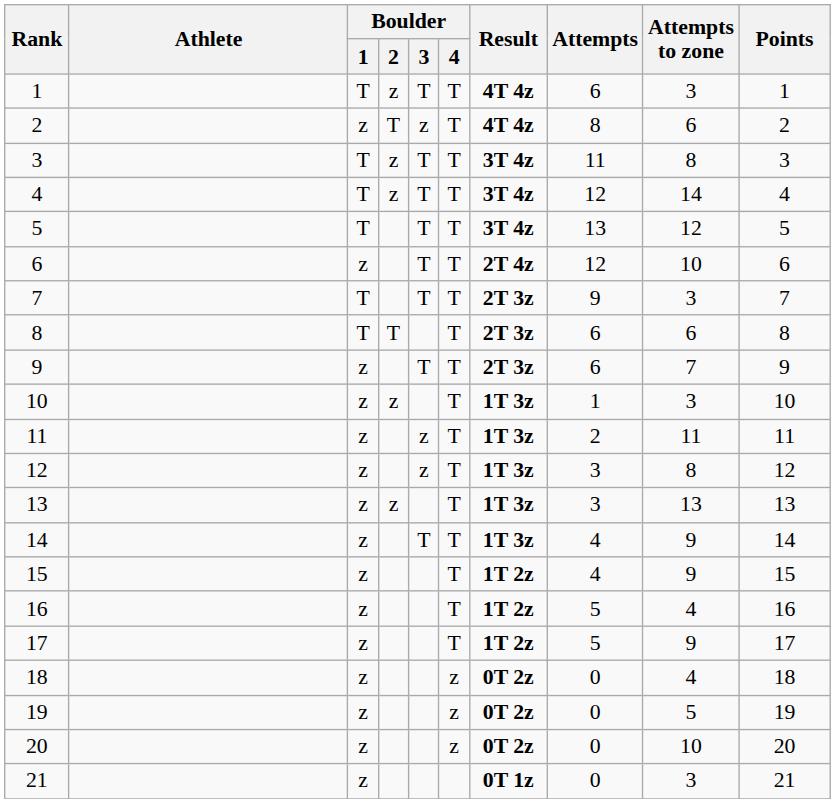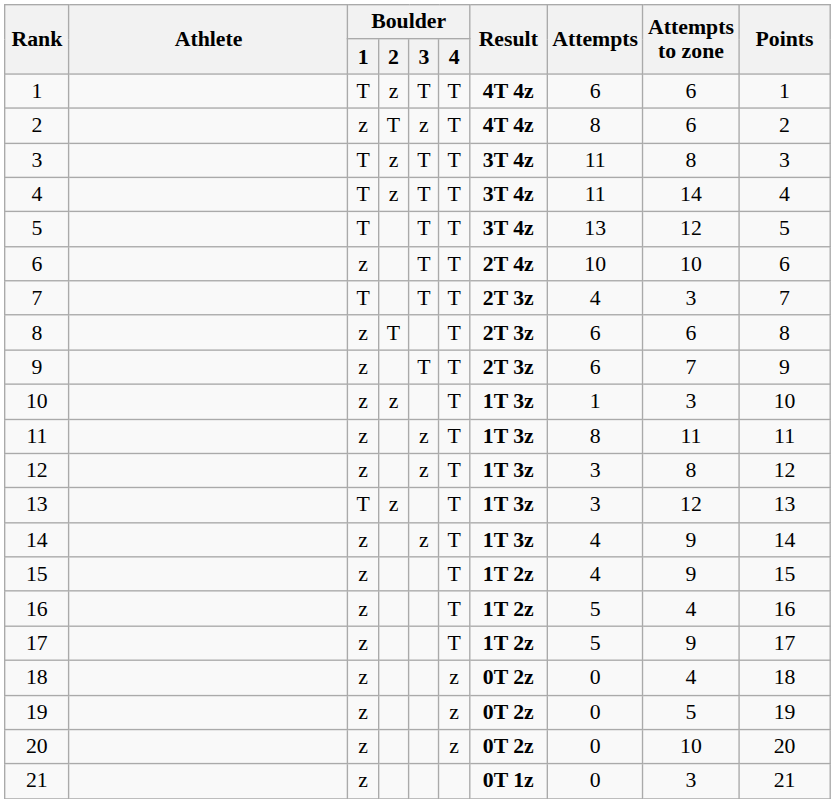(691, 90) 3 -> (691, 90) 6
(595, 194) 12 -> (595, 194) 11
(595, 263) 12 -> (595, 263) 10
(595, 297) 9 -> (595, 297) 4
(363, 332) T -> (363, 332) z
(595, 435) 2 -> (595, 435) 8
(363, 504) z -> (363, 504) T
(691, 504) 13 -> (691, 504) 12
(424, 539) T -> (424, 539) z
